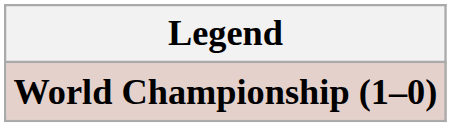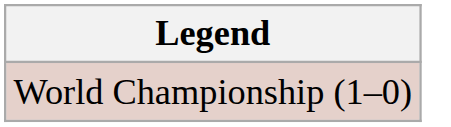(225, 90) bold -> (213, 90) normal
